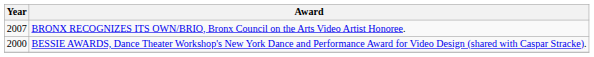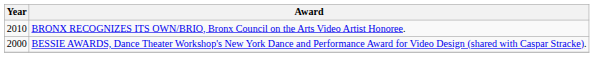(17, 28) 2007 -> (17, 28) 2010
